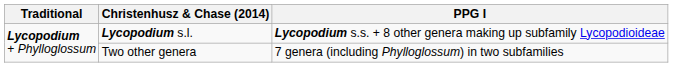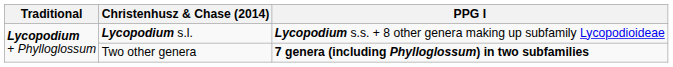(419, 52) normal -> (432, 52) bold
